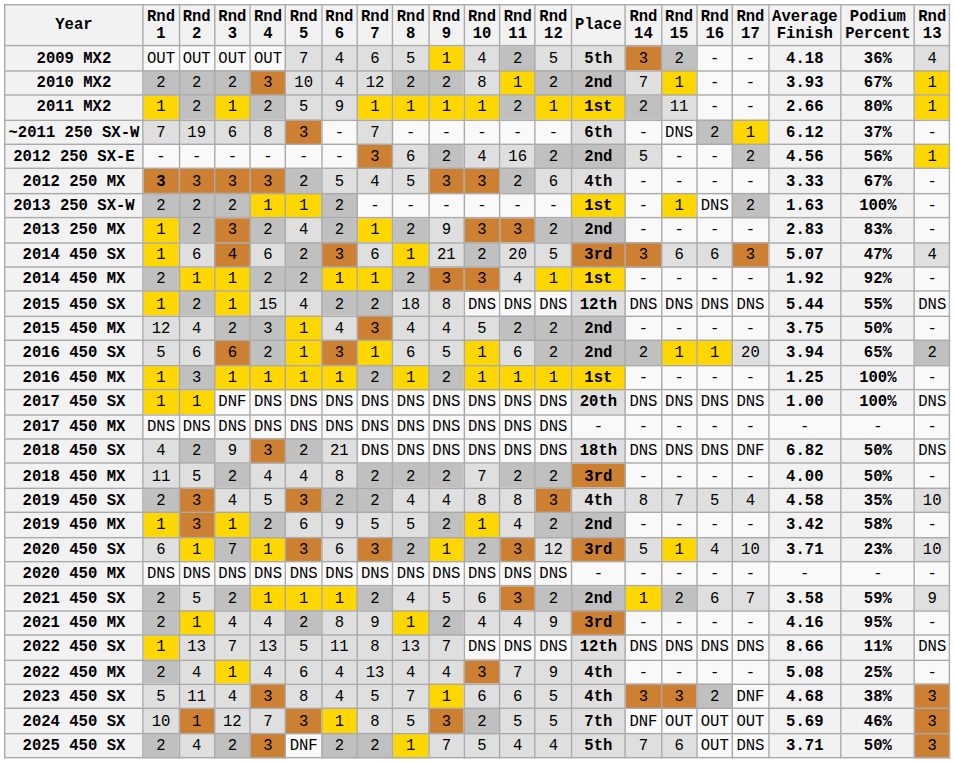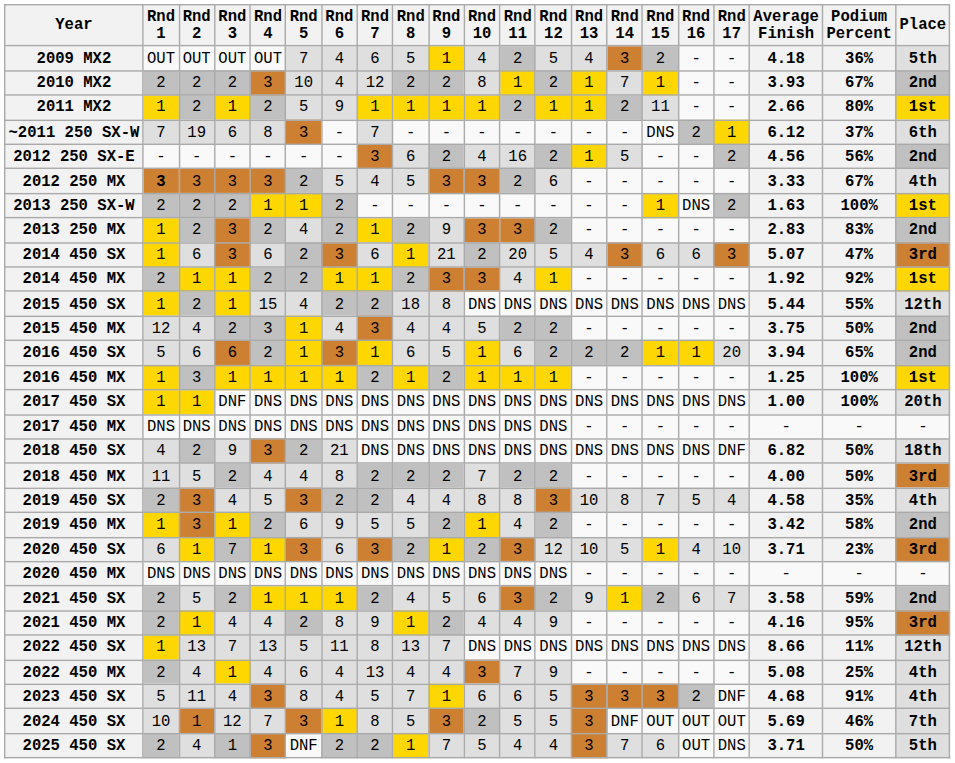columns swapped: (932, 25) <-> (598, 25)
(232, 255) 4 -> (232, 255) 3
(878, 697) 38% -> (859, 697) 91%
(232, 746) 2 -> (232, 746) 1
